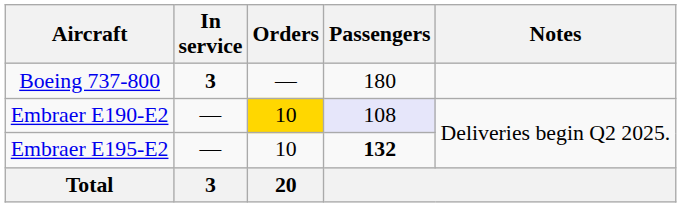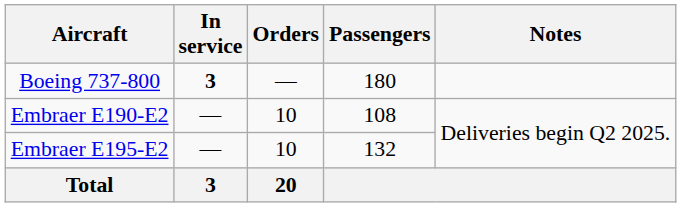(286, 115) gold background -> (286, 115) no background
(380, 115) lavender background -> (380, 115) no background
(380, 149) bold -> (380, 149) normal
